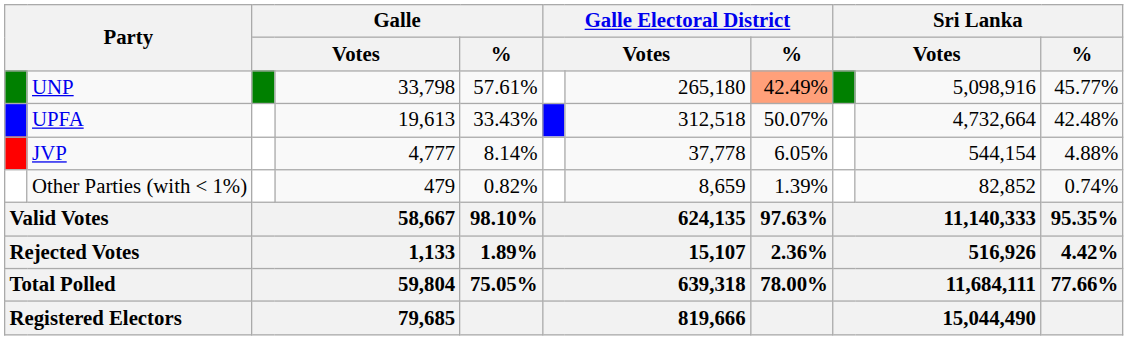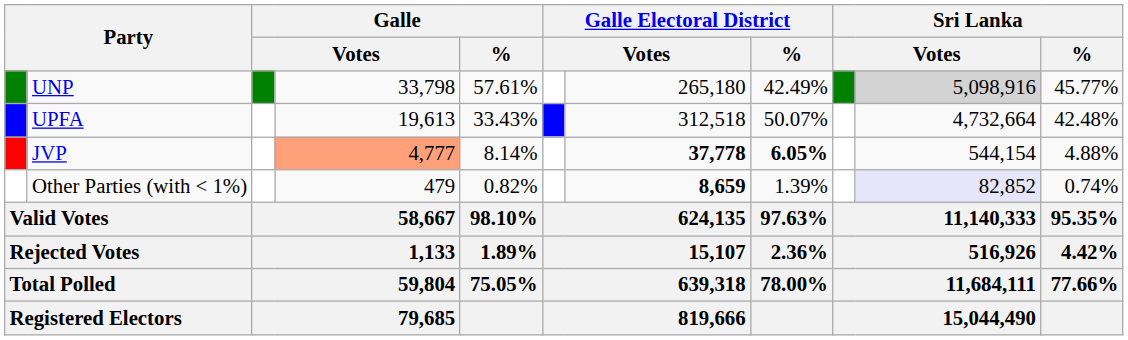(796, 86) lightsalmon background -> (796, 86) no background
(994, 86) no background -> (994, 86) lightgrey background
(432, 152) no background -> (432, 152) lightsalmon background
(717, 152) normal -> (717, 152) bold
(801, 152) normal -> (799, 152) bold
(722, 185) normal -> (722, 185) bold
(1007, 185) no background -> (1007, 185) lavender background
